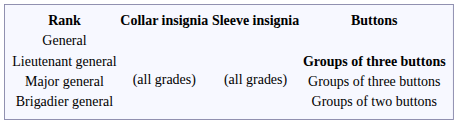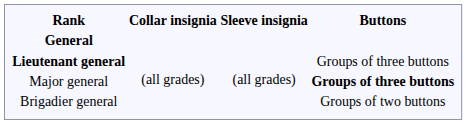(64, 40) normal -> (69, 40) bold
(64, 61) normal -> (69, 61) bold
(374, 61) bold -> (383, 61) normal
(374, 81) normal -> (383, 81) bold
